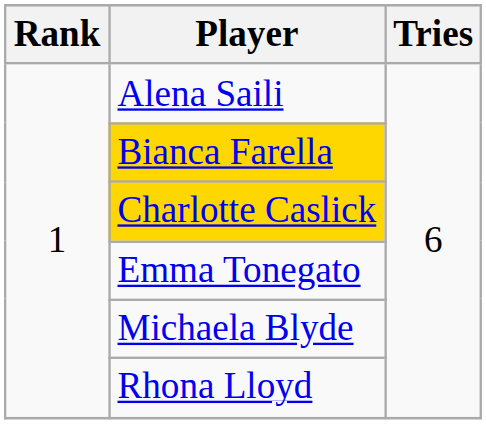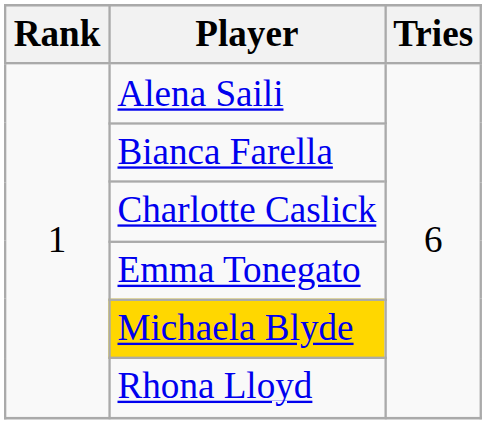(225, 151) gold background -> (225, 151) no background
(247, 210) gold background -> (247, 210) no background
(236, 328) no background -> (236, 328) gold background
